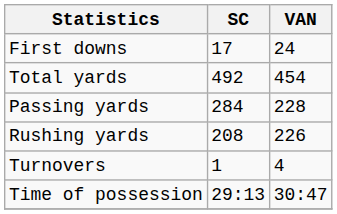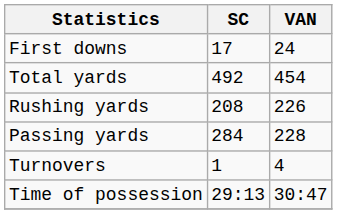rows swapped: (79, 136) <-> (79, 107)
